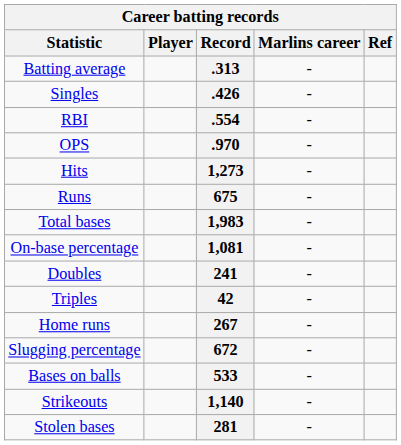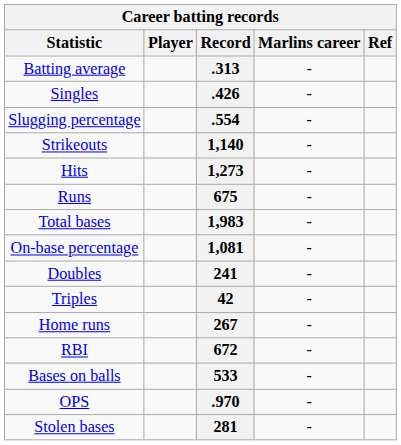(74, 119) RBI -> (74, 119) Slugging percentage
rows swapped: (226, 145) <-> (226, 401)
(74, 350) Slugging percentage -> (74, 350) RBI
